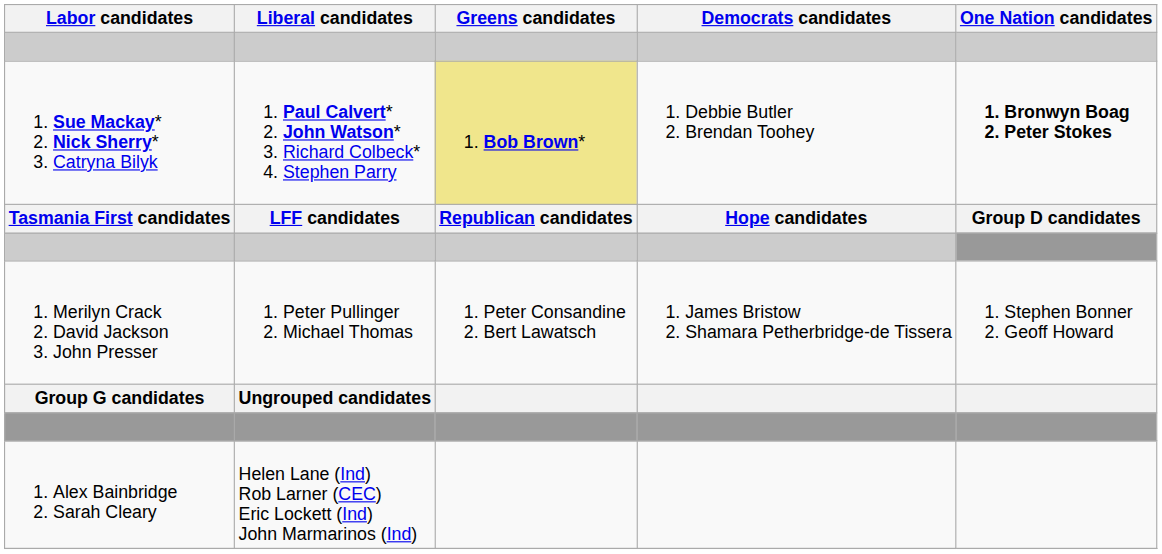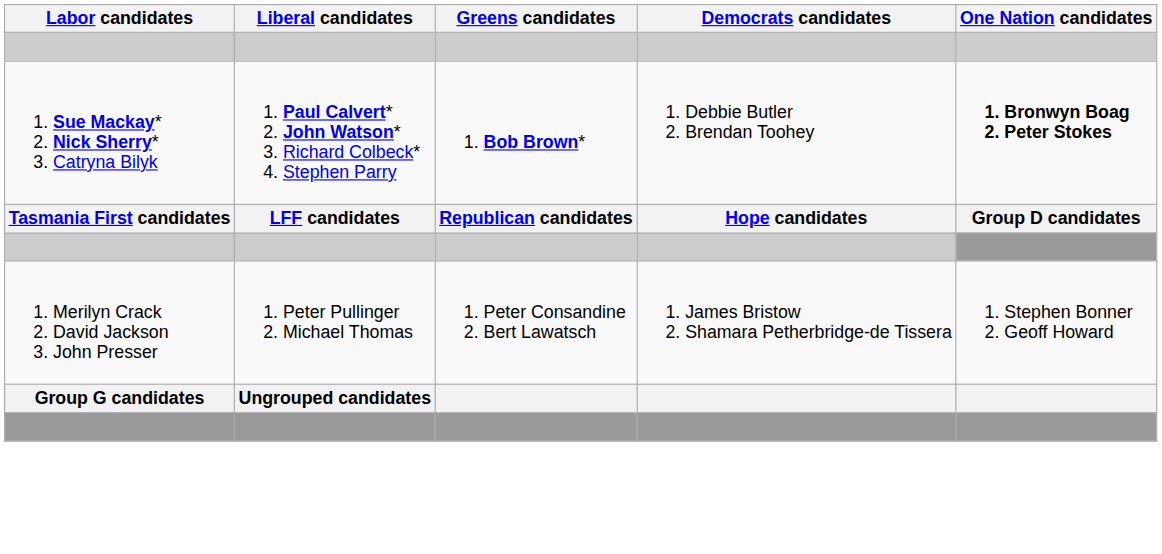(536, 143) khaki background -> (536, 143) no background
- row: (120, 503)
